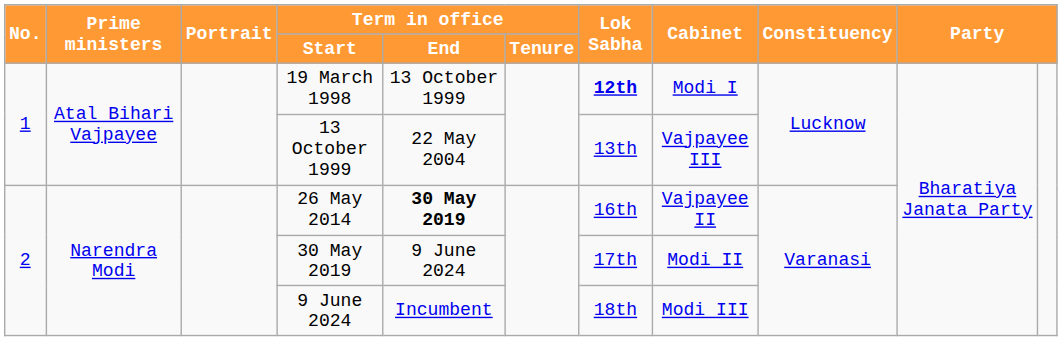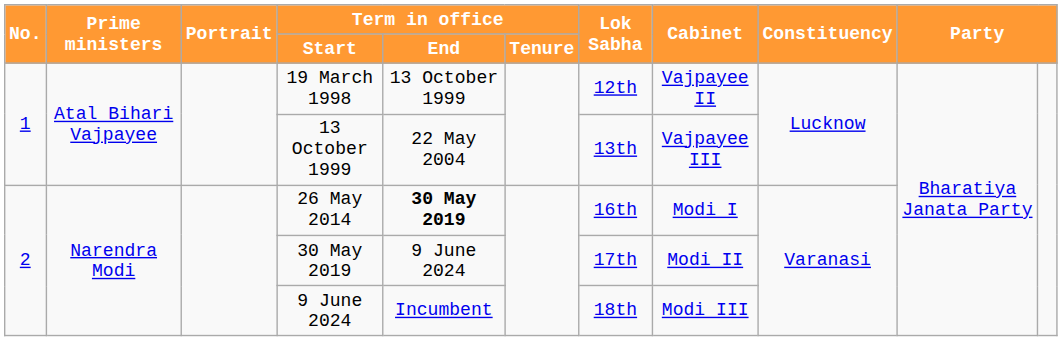(615, 89) bold -> (615, 89) normal
(705, 89) Modi I -> (705, 89) Vajpayee II
(705, 210) Vajpayee II -> (705, 210) Modi I
